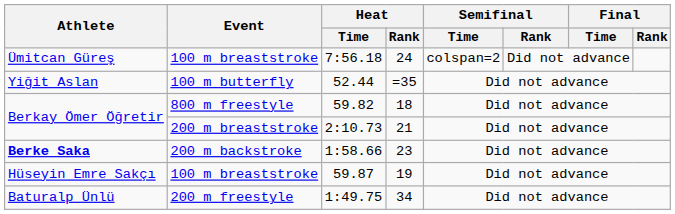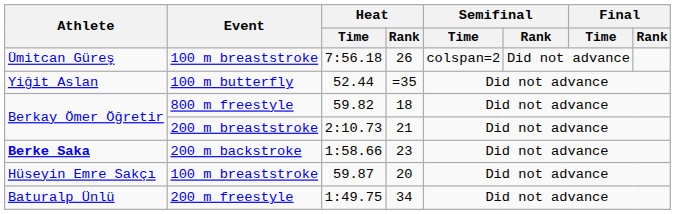(404, 59) 24 -> (404, 59) 26
(404, 174) 19 -> (404, 174) 20
